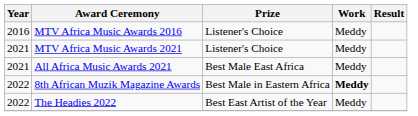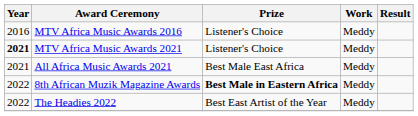(18, 48) normal -> (18, 48) bold
(268, 84) normal -> (272, 84) bold
(352, 84) bold -> (359, 84) normal
